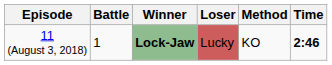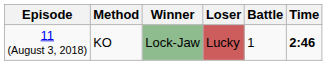columns swapped: (111, 14) <-> (265, 14)
(165, 42) bold -> (173, 42) normal
